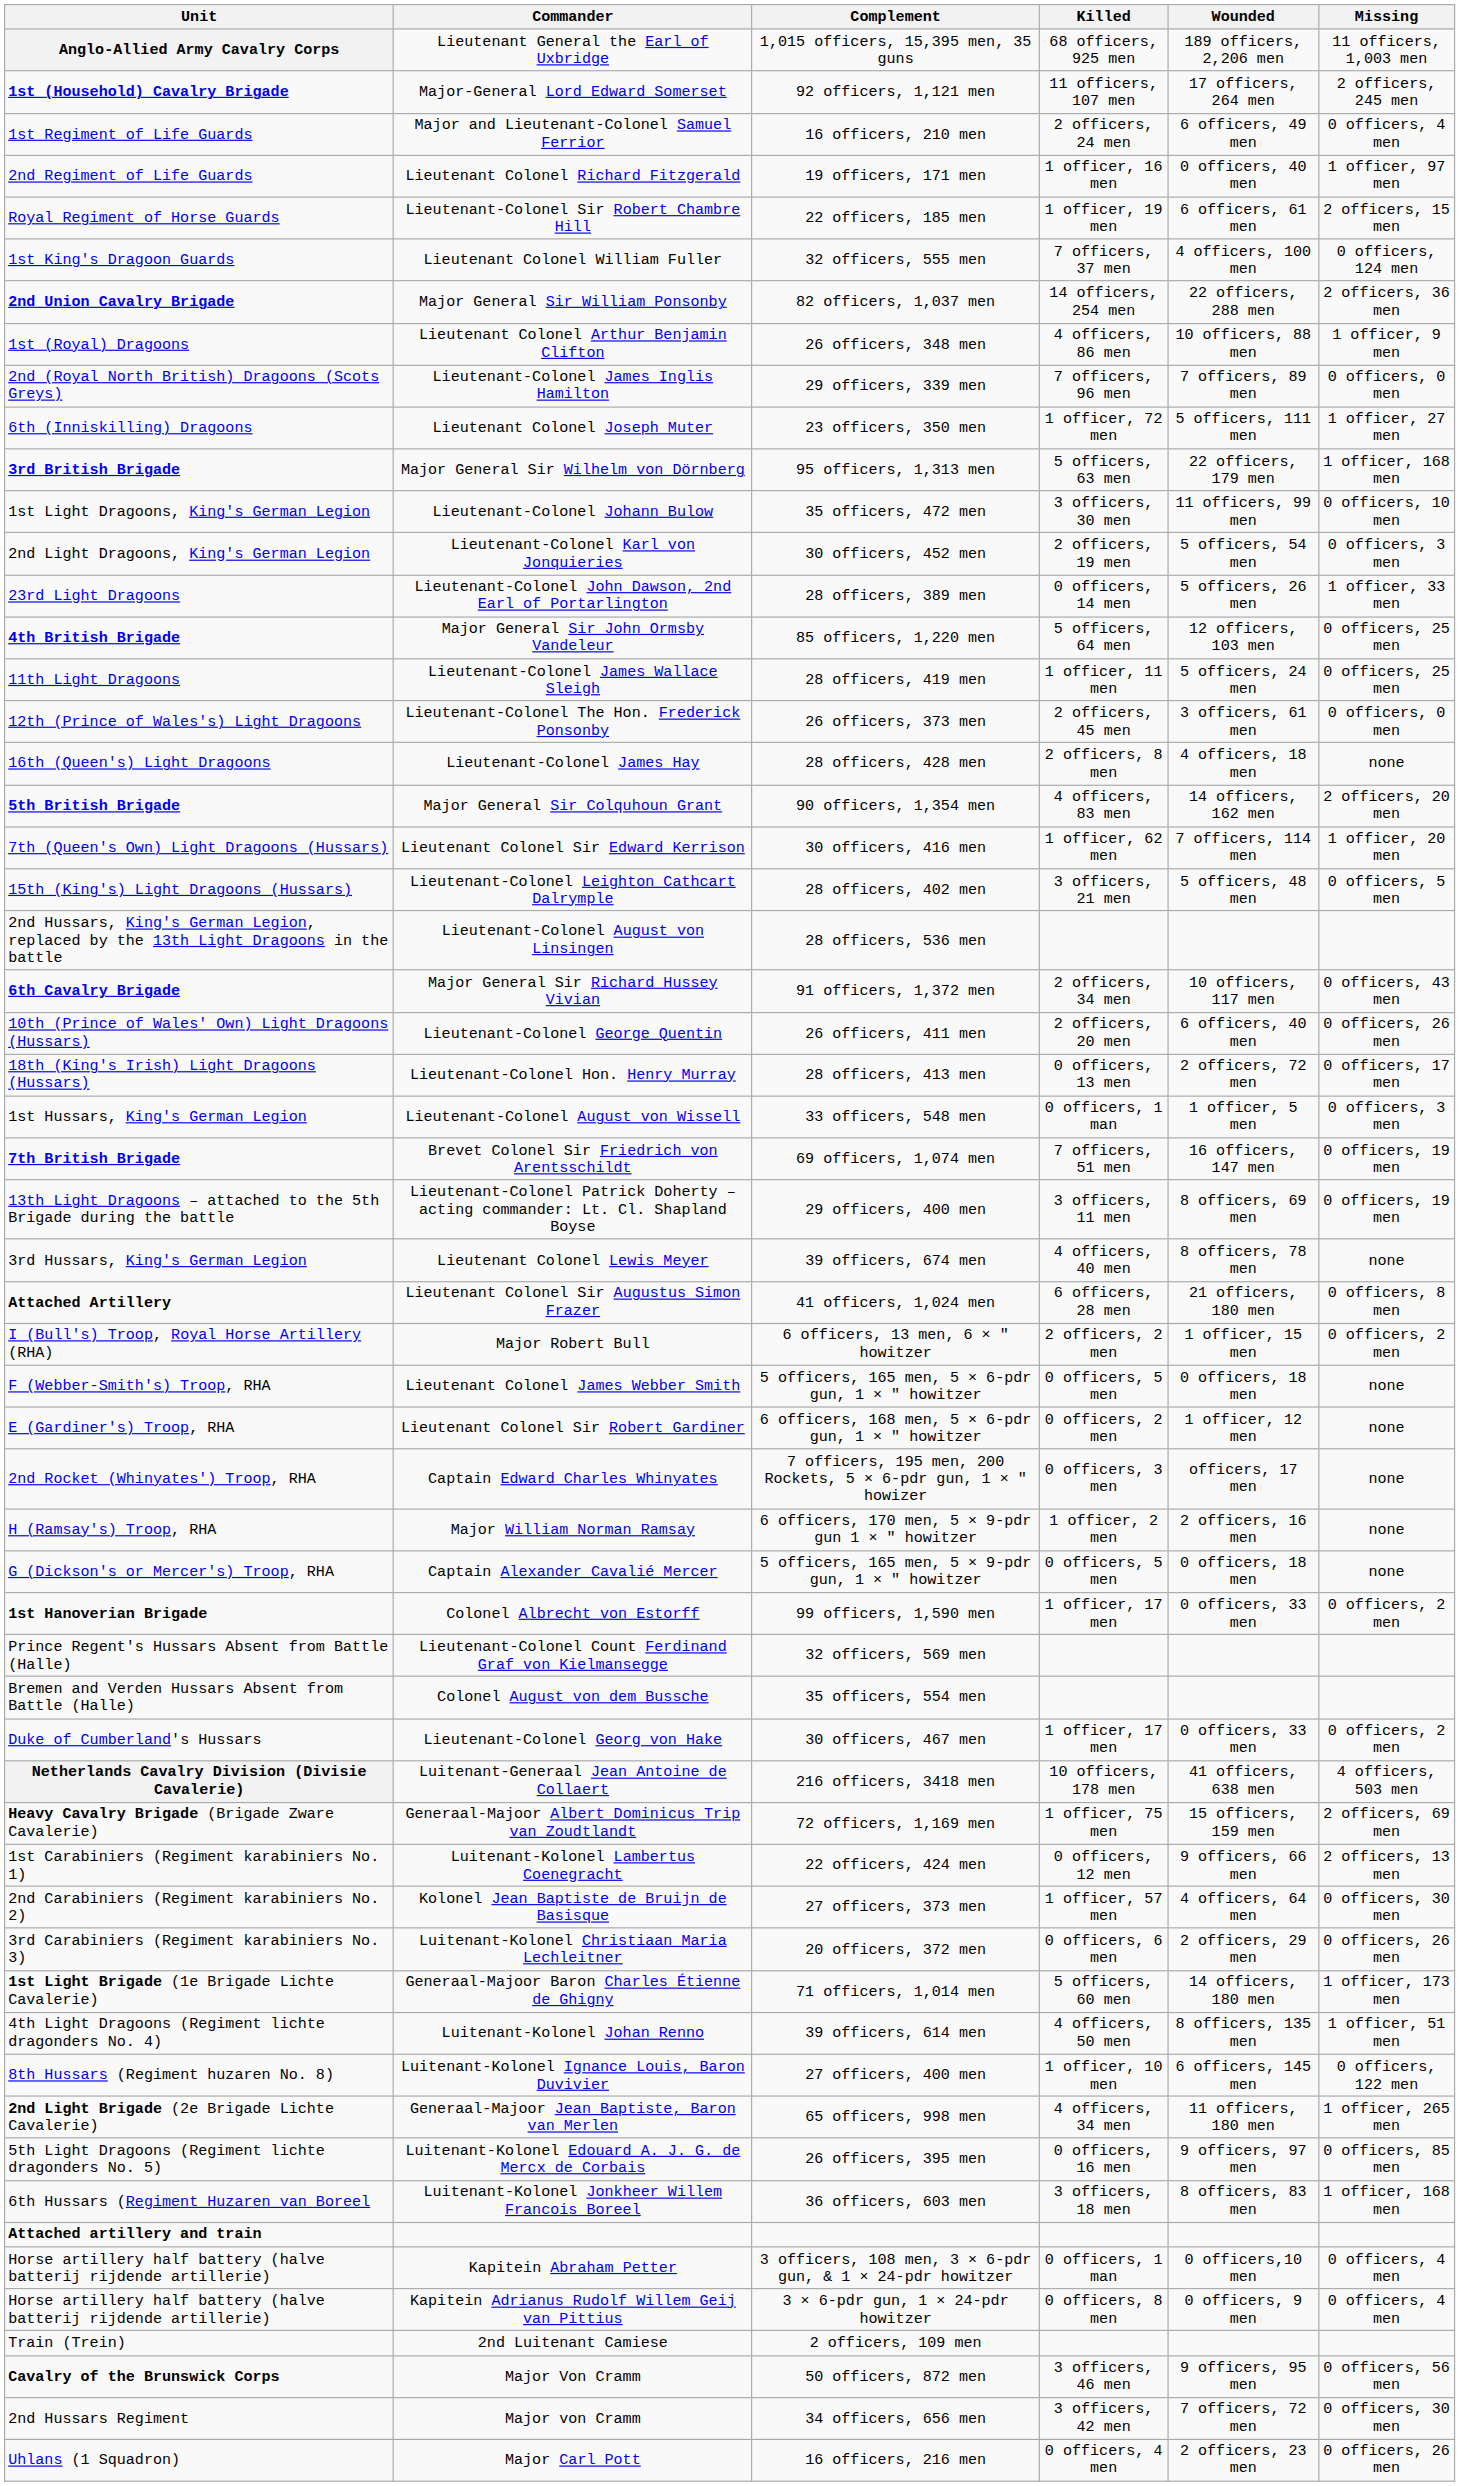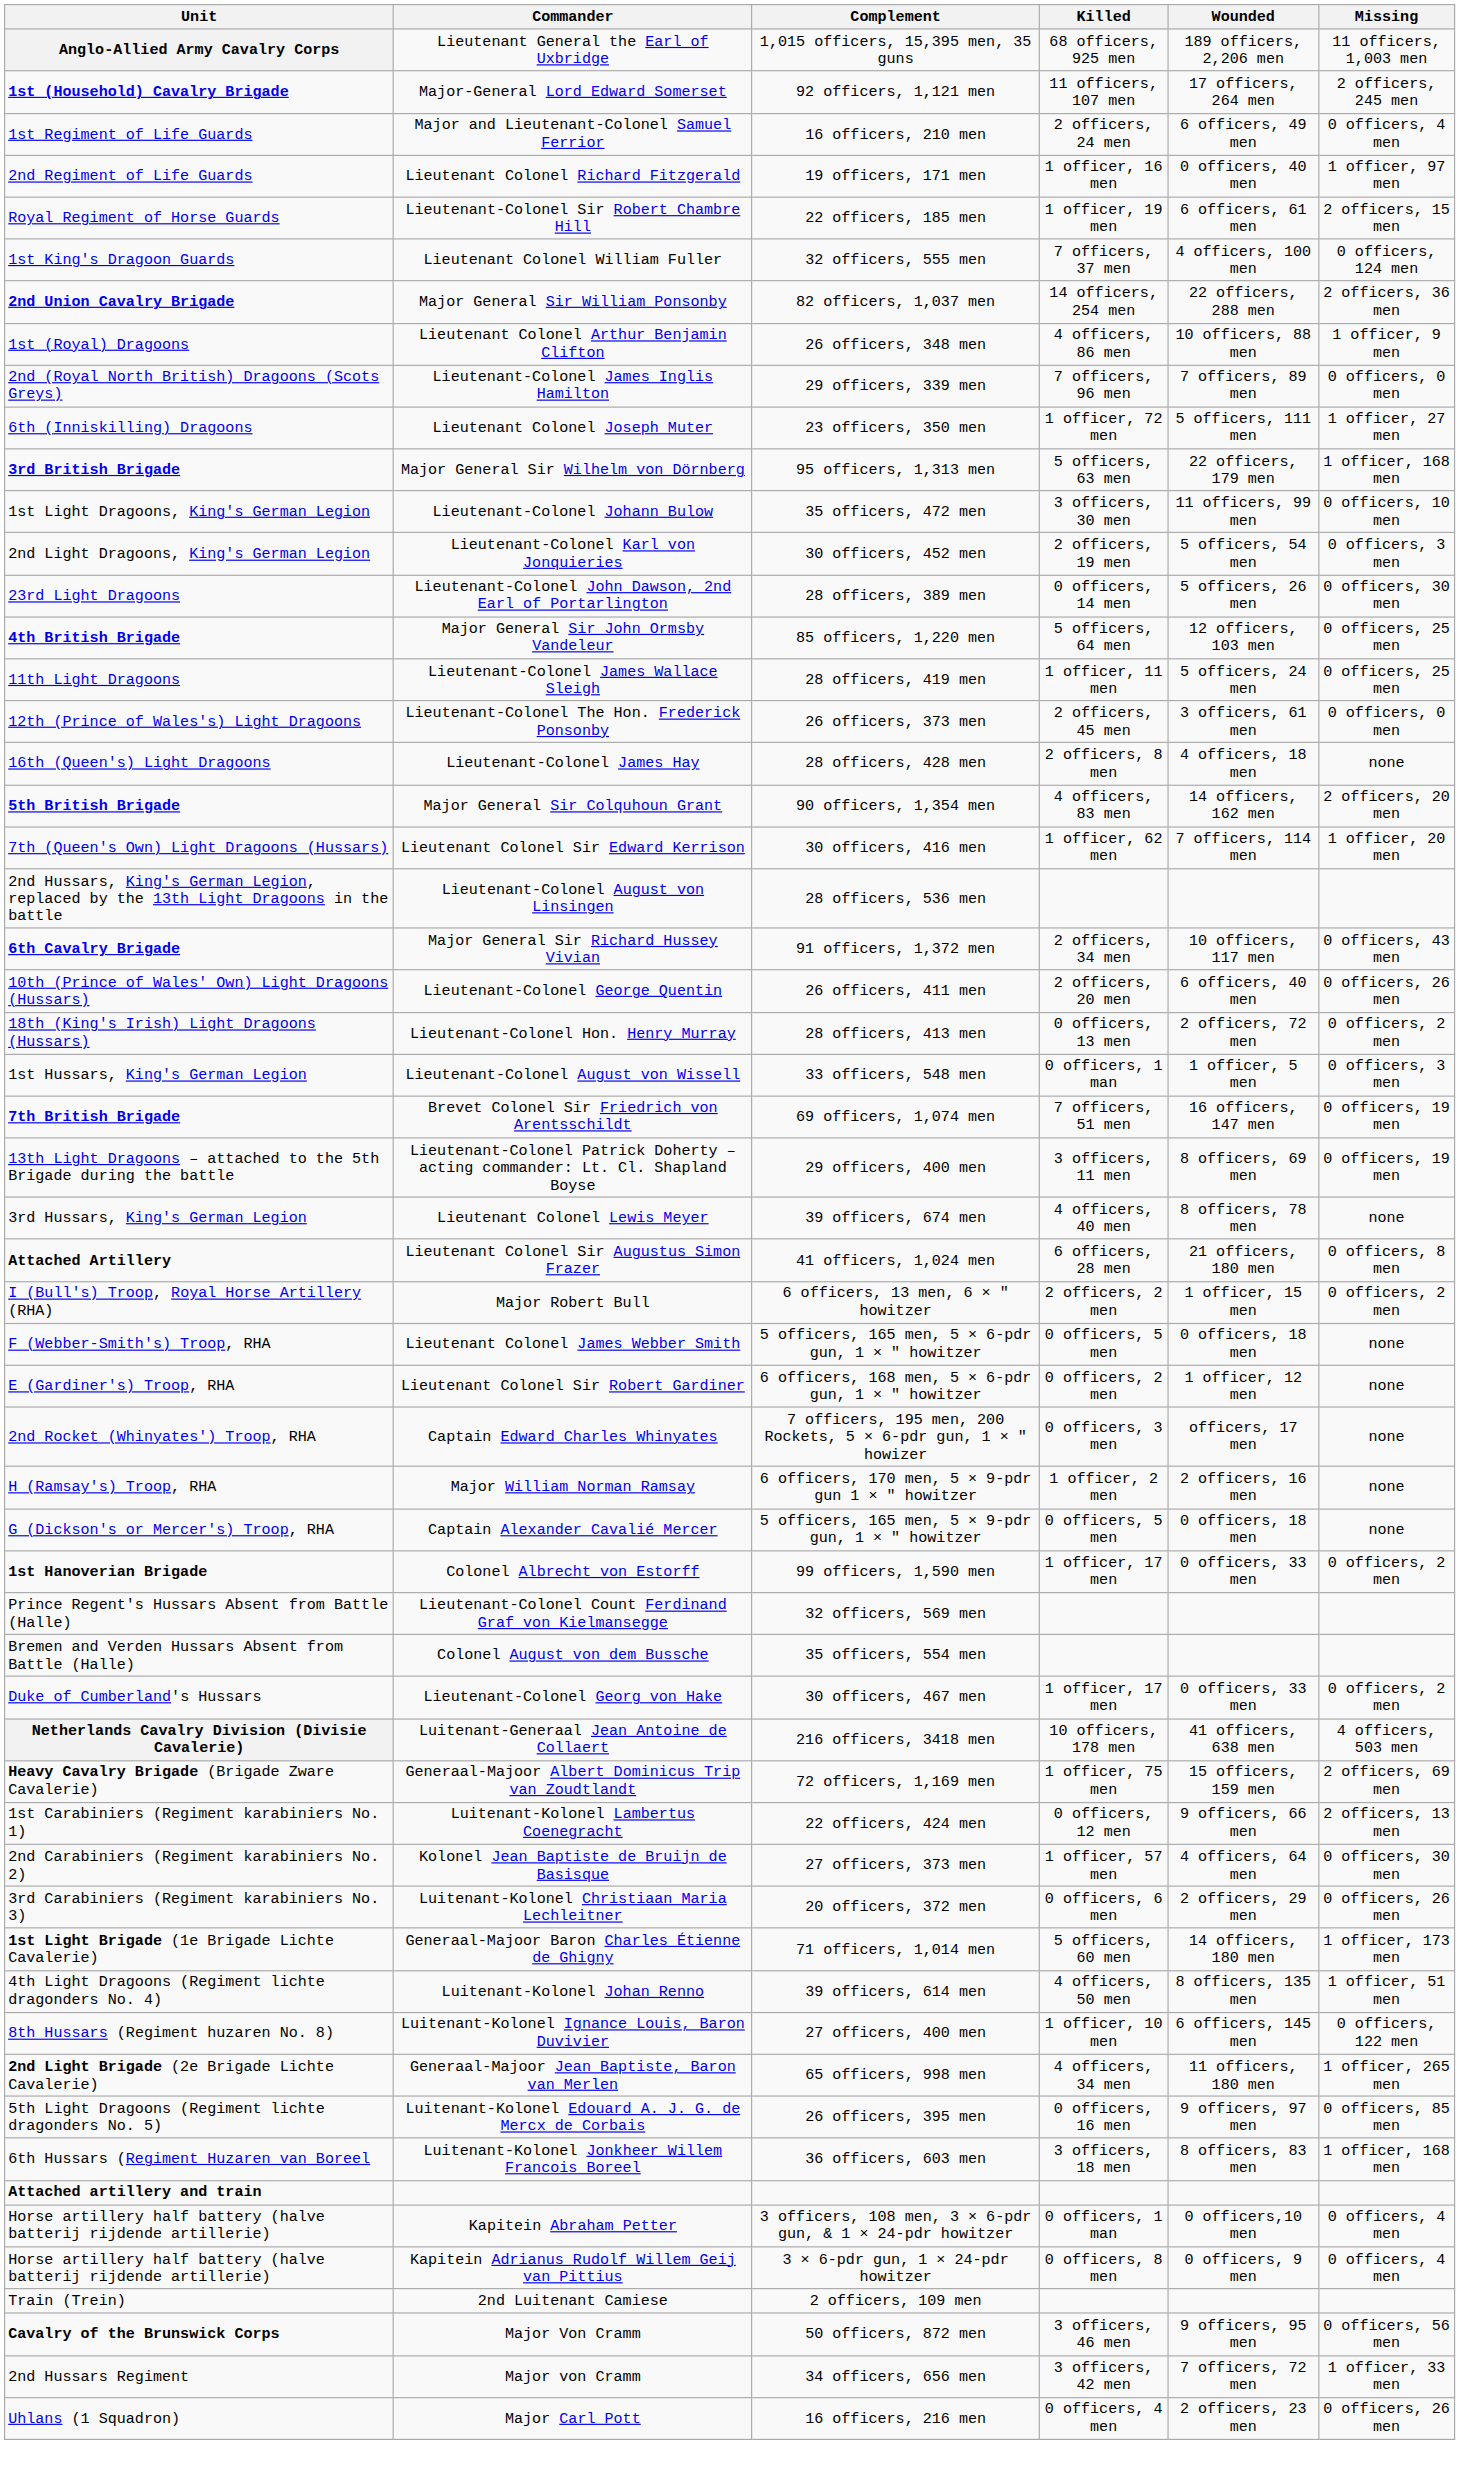(1387, 596) 1 officer, 33 men -> (1387, 596) 0 officers, 30 men
- row: (573, 890)
(1387, 1075) 0 officers, 17 men -> (1387, 1033) 0 officers, 2 men
(1387, 2418) 0 officers, 30 men -> (1387, 2376) 1 officer, 33 men
